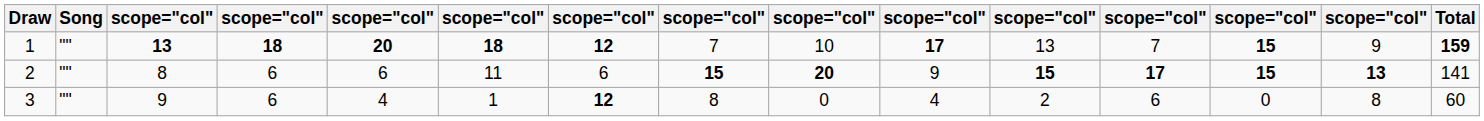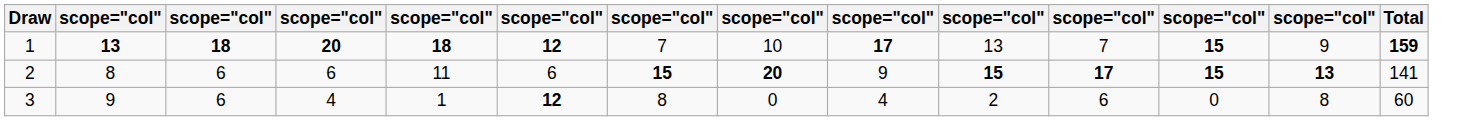- column: (81, 18)
